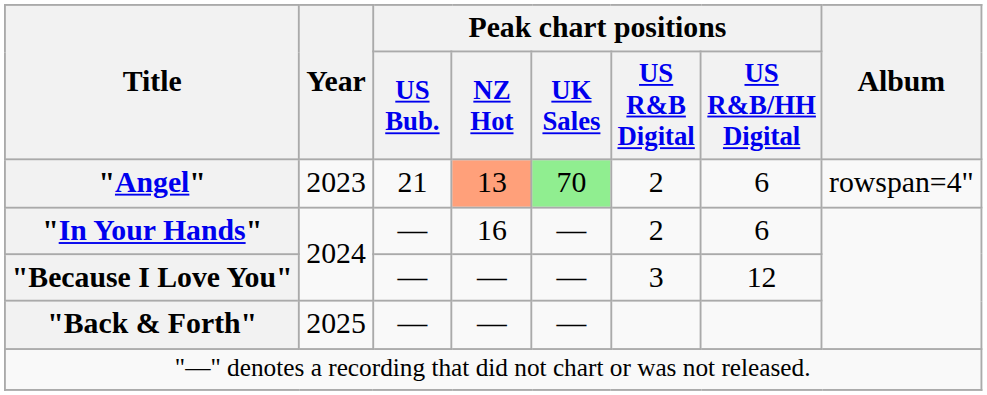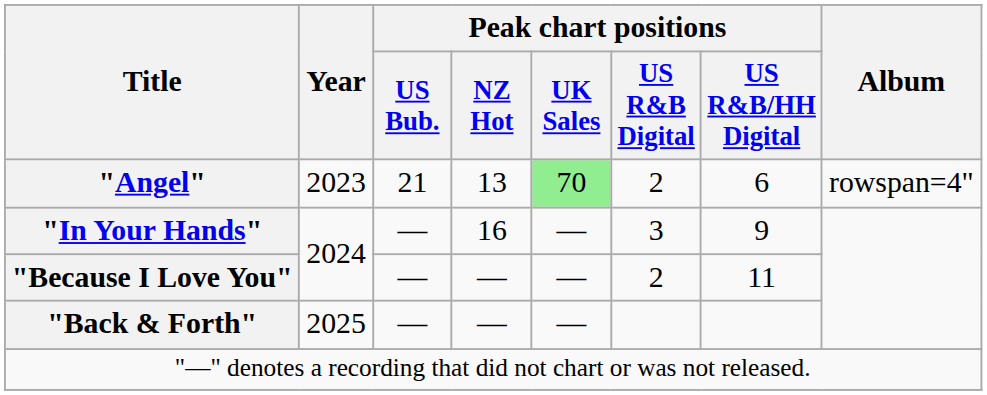(492, 182) lightsalmon background -> (492, 182) no background
(656, 229) 2 -> (656, 229) 3
(762, 229) 6 -> (762, 229) 9
(656, 277) 3 -> (656, 277) 2
(762, 277) 12 -> (762, 277) 11
